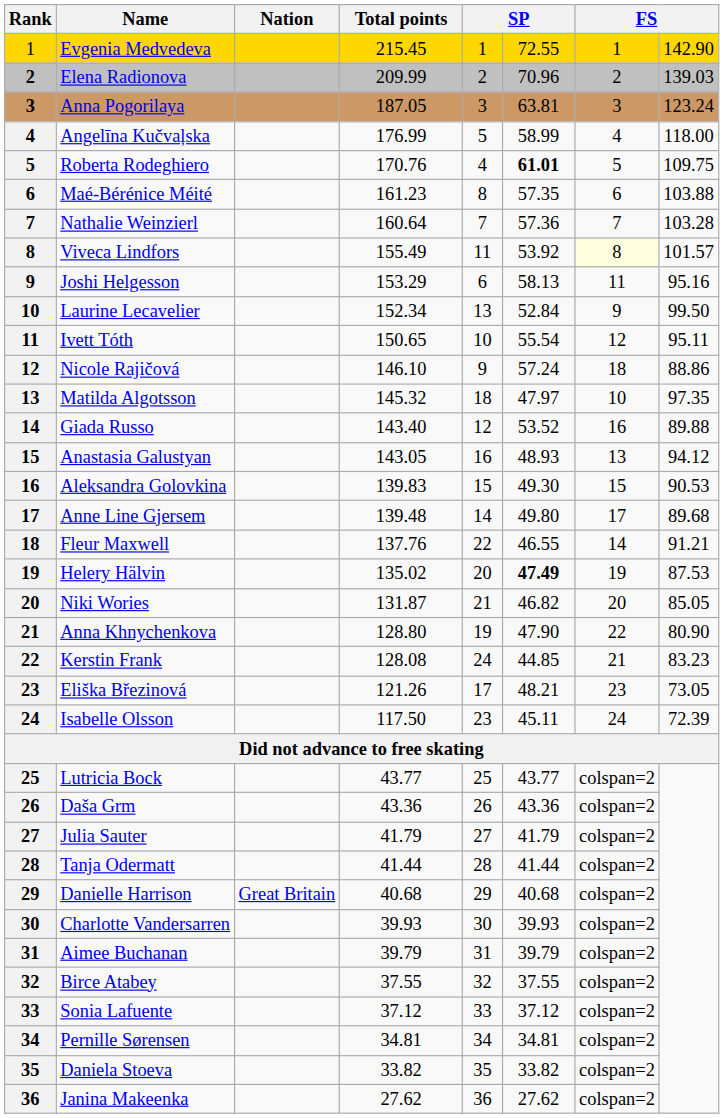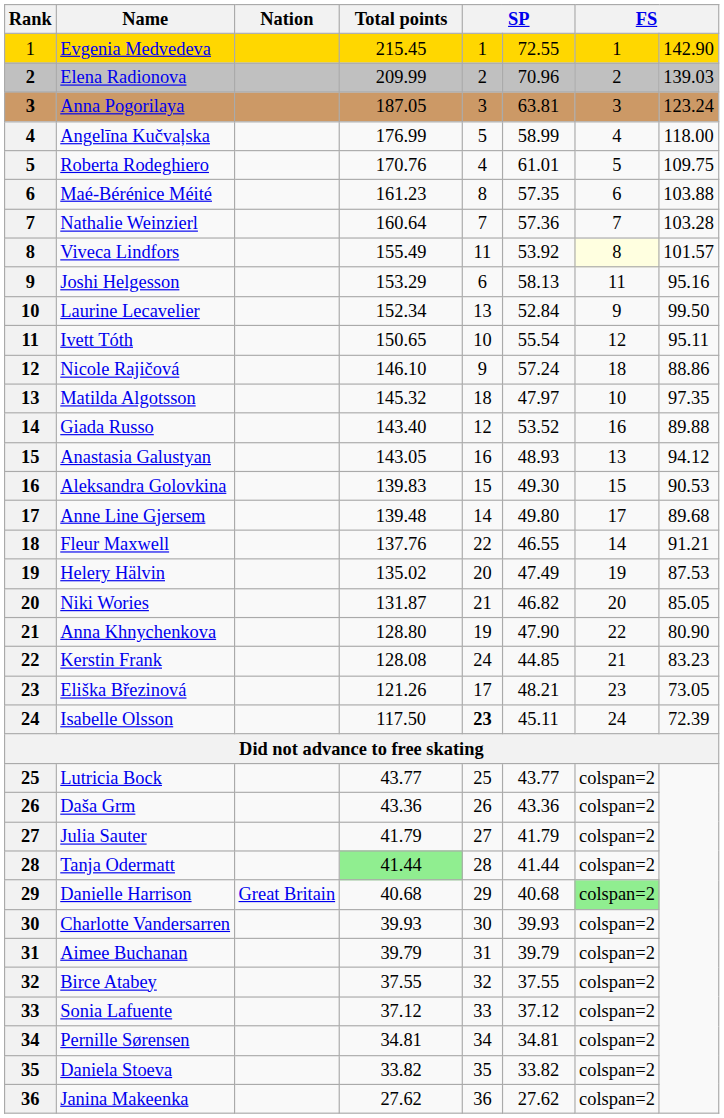(538, 164) bold -> (538, 164) normal
(538, 573) bold -> (538, 573) normal
(482, 719) normal -> (482, 719) bold
(401, 865) no background -> (401, 865) lightgreen background
(617, 894) no background -> (617, 894) lightgreen background
